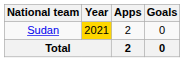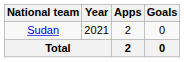(97, 30) gold background -> (97, 30) no background
